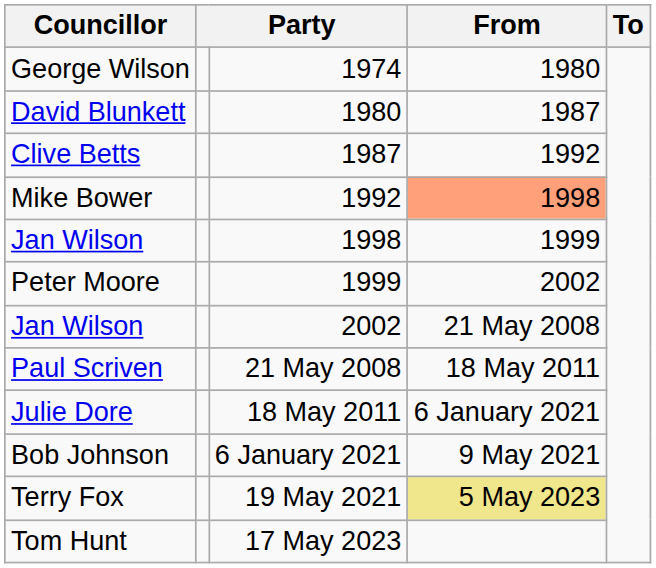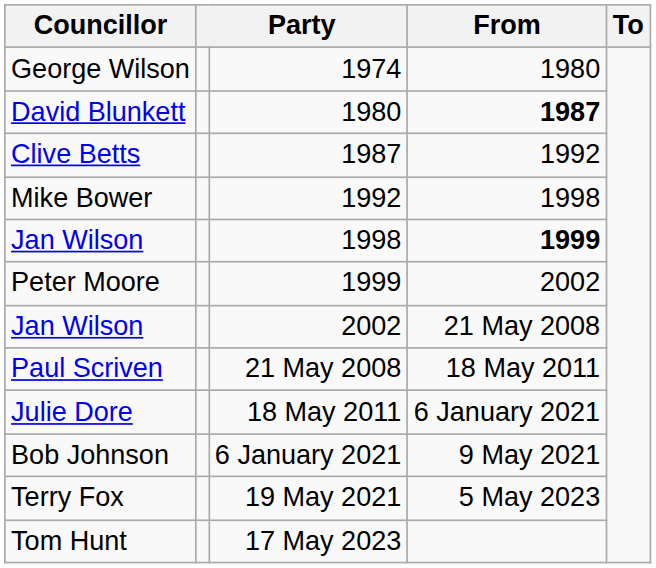(570, 111) normal -> (570, 111) bold
(570, 197) lightsalmon background -> (570, 197) no background
(570, 240) normal -> (570, 240) bold
(530, 497) khaki background -> (530, 497) no background
